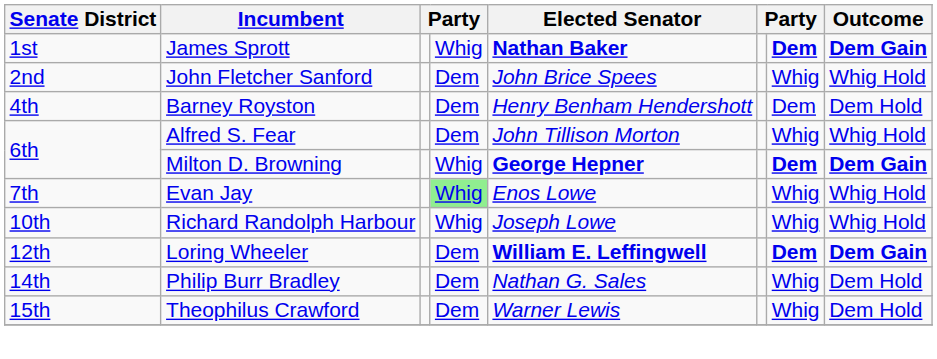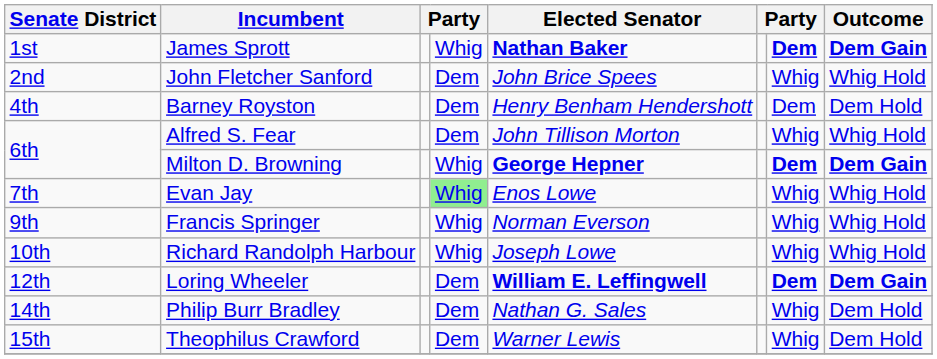+ row: (243, 222)
